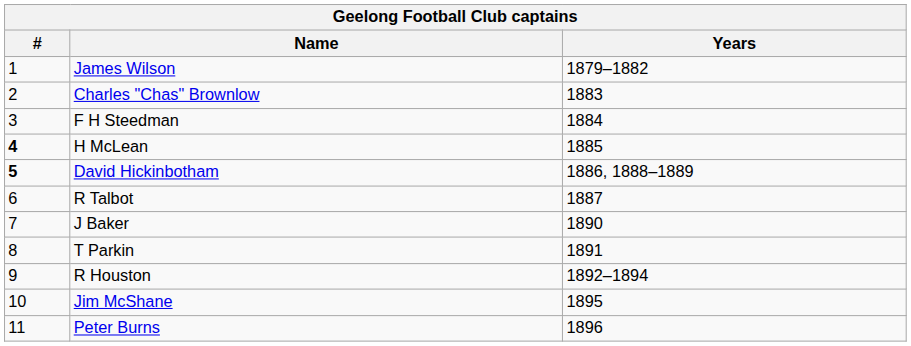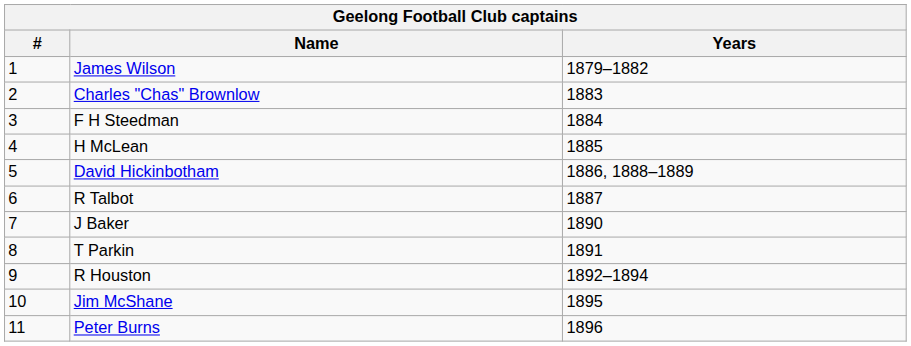(13, 146) bold -> (13, 146) normal
(13, 172) bold -> (13, 172) normal
